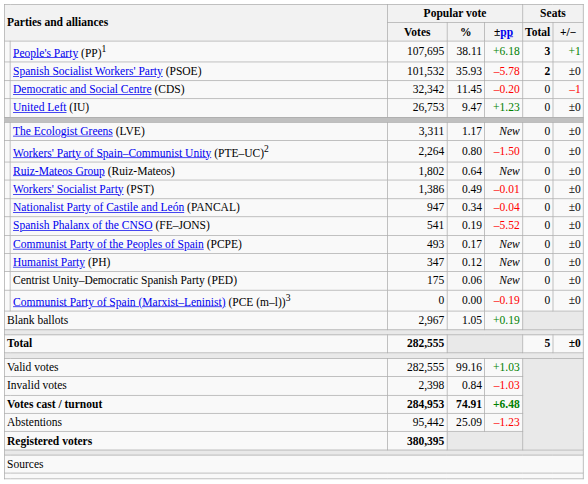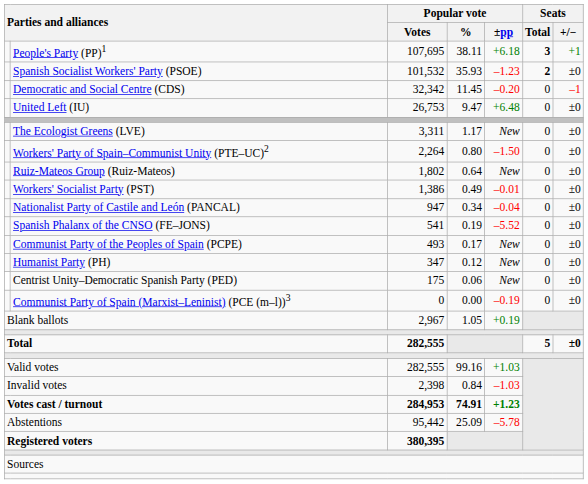(507, 71) –5.78 -> (507, 71) –1.23
(506, 108) +1.23 -> (506, 108) +6.48
(506, 404) +6.48 -> (506, 404) +1.23
(507, 422) –1.23 -> (507, 422) –5.78
